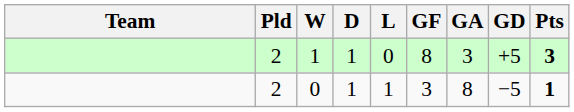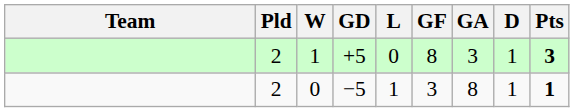columns swapped: (352, 21) <-> (509, 21)
